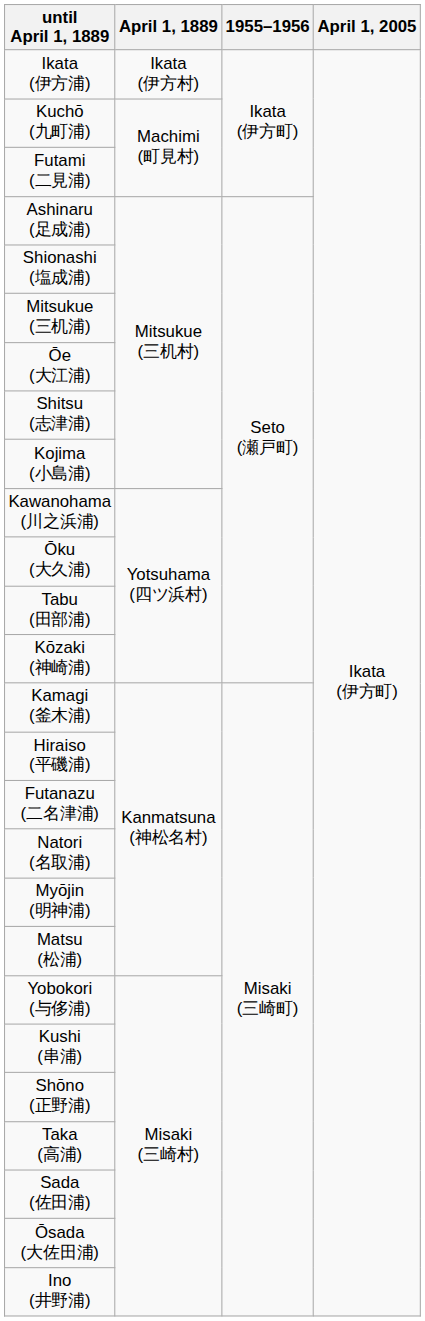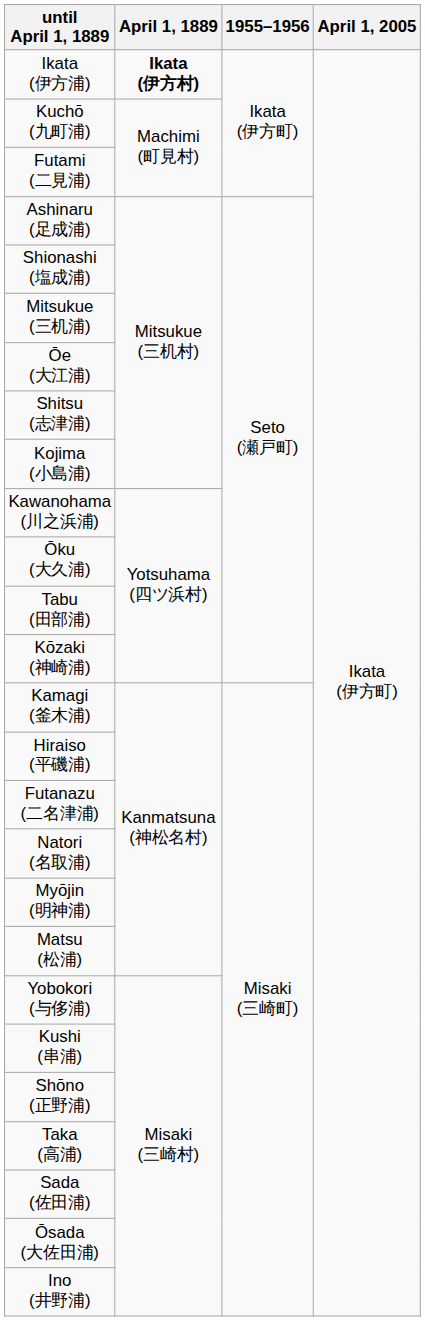(168, 73) normal -> (168, 73) bold
